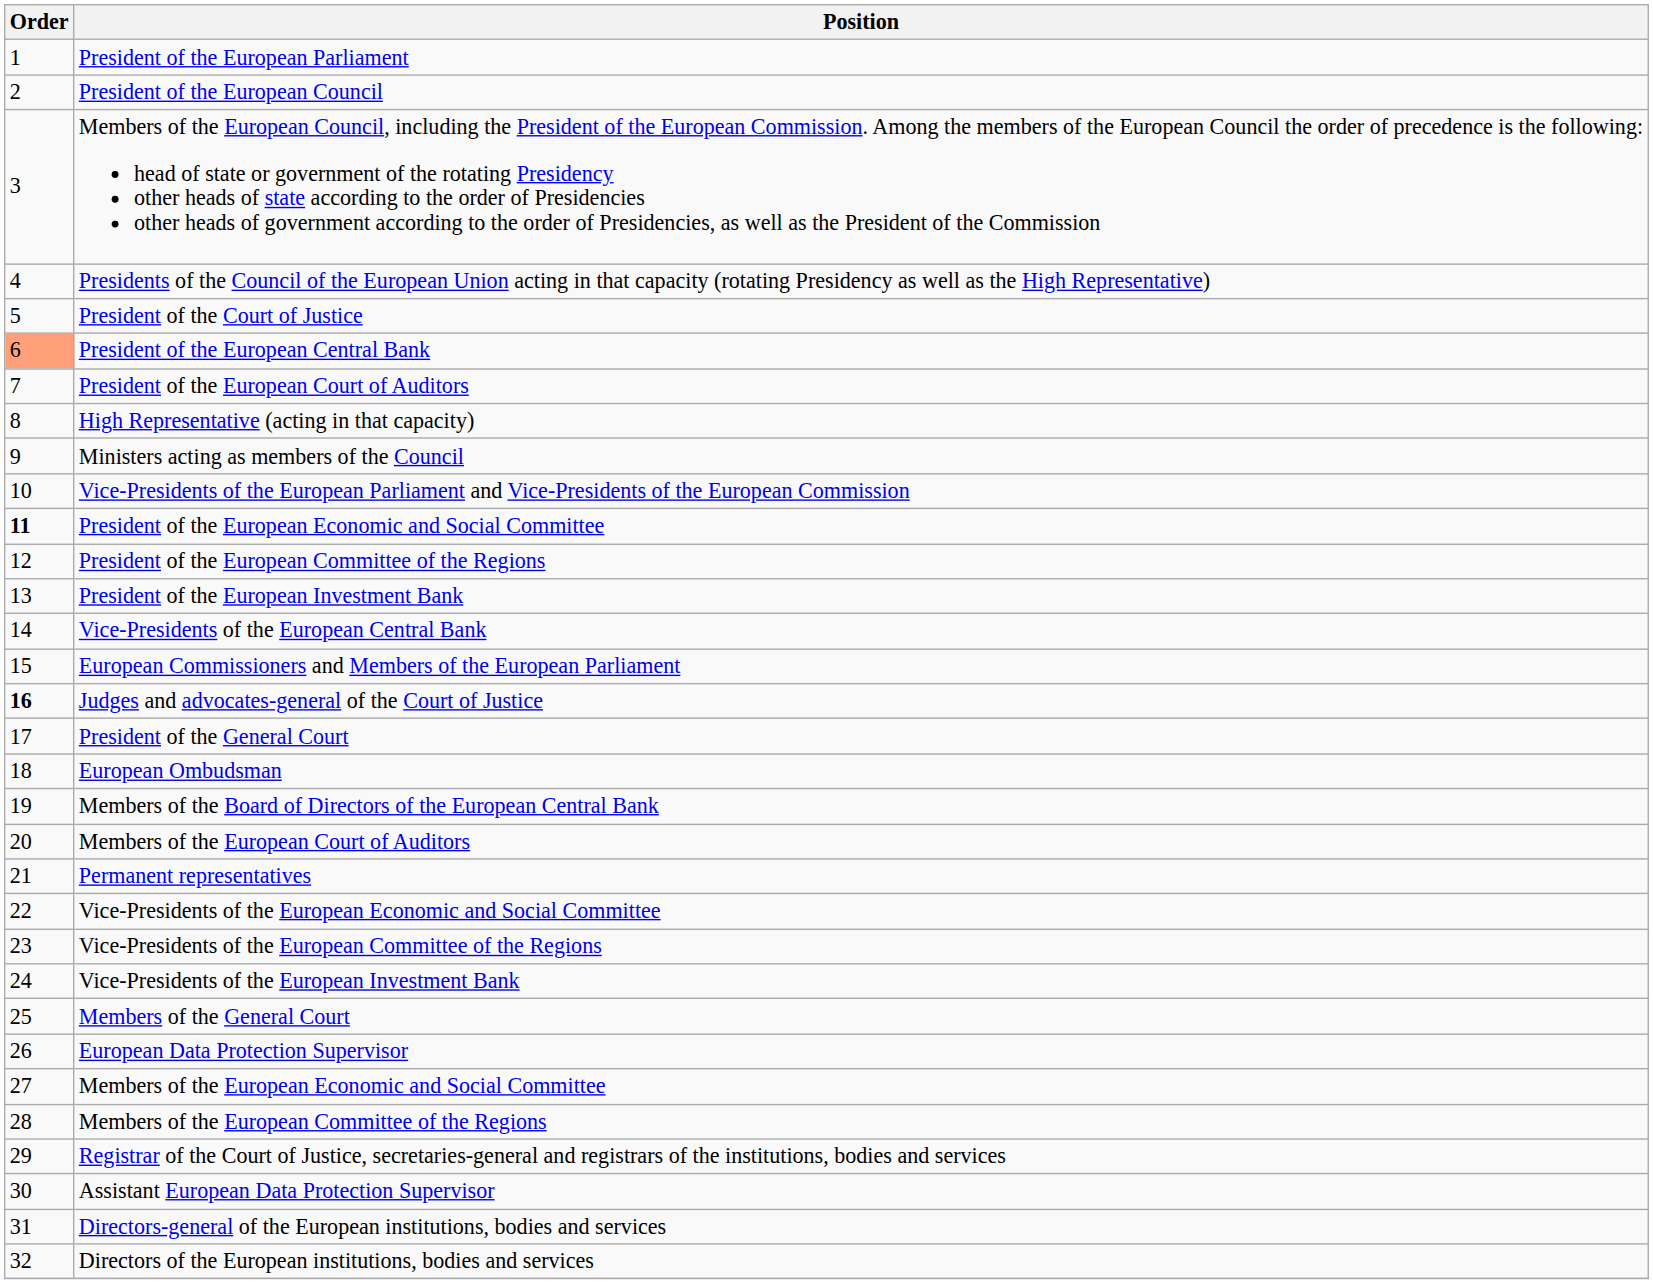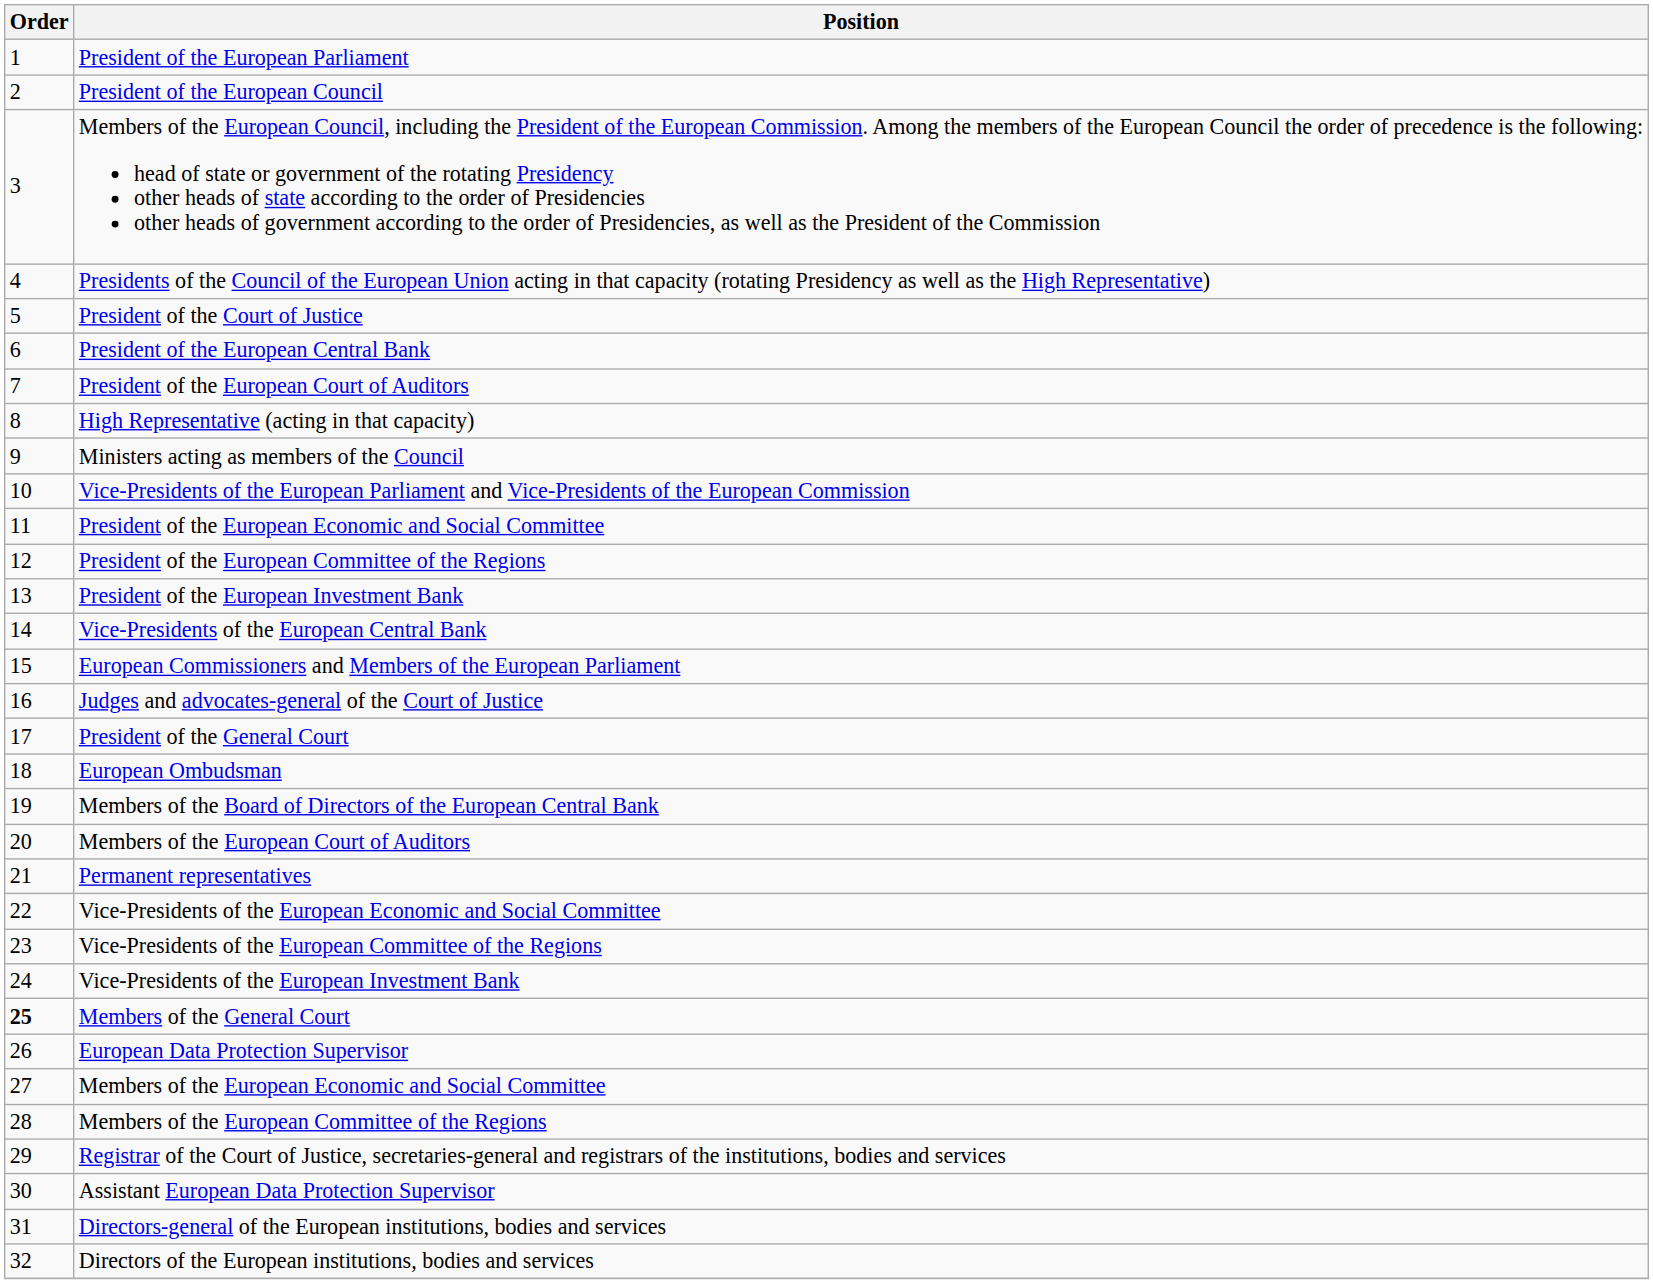(15, 350) lightsalmon background -> (15, 350) no background
(20, 525) bold -> (20, 525) normal
(21, 700) bold -> (21, 700) normal
(21, 1016) normal -> (21, 1016) bold
